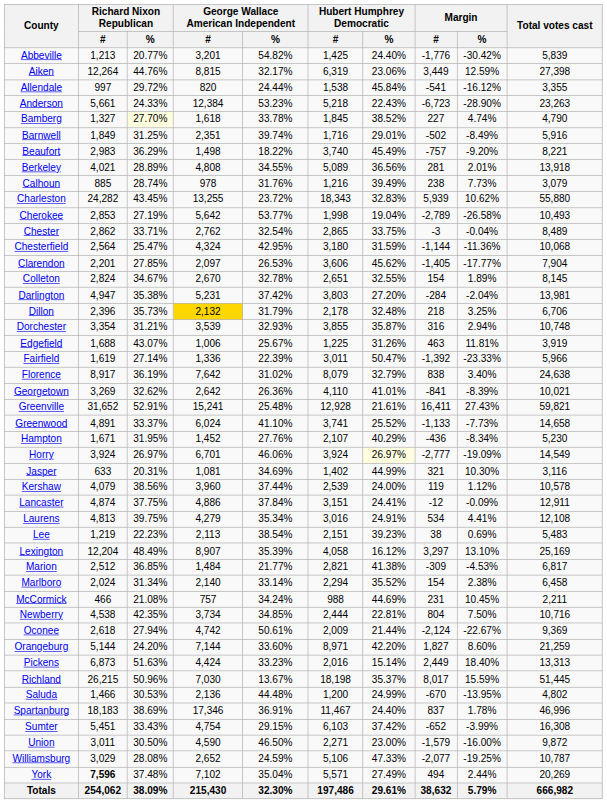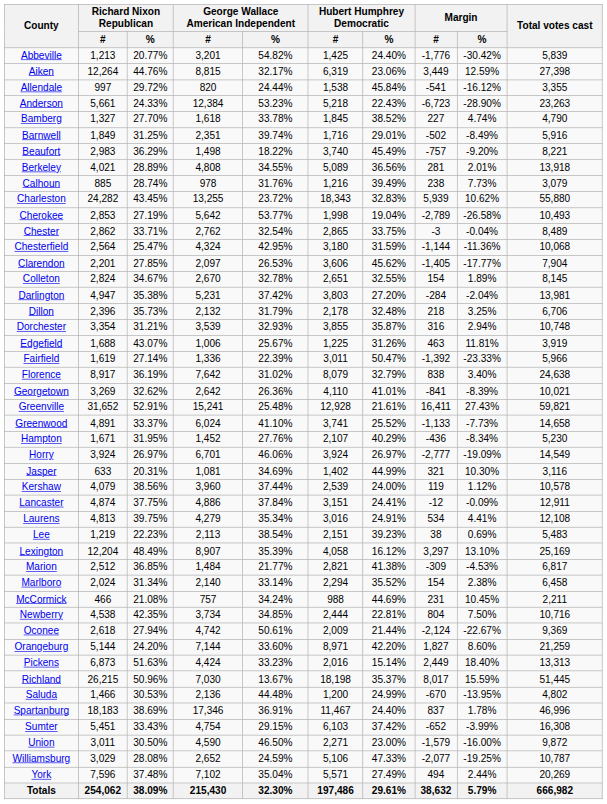(150, 119) lightyellow background -> (150, 119) no background
(208, 311) gold background -> (208, 311) no background
(389, 455) lightyellow background -> (389, 455) no background
(103, 775) bold -> (103, 775) normal
